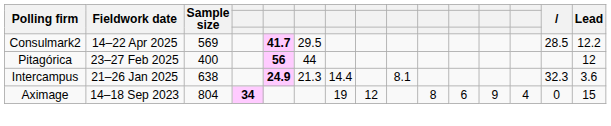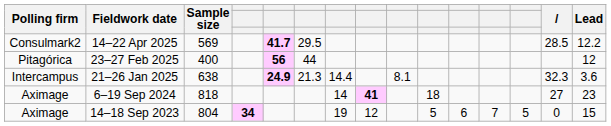+ row: (135, 95)
(433, 95) 8 -> (433, 112) 5
(495, 95) 9 -> (495, 112) 7
(526, 95) 4 -> (526, 112) 5
